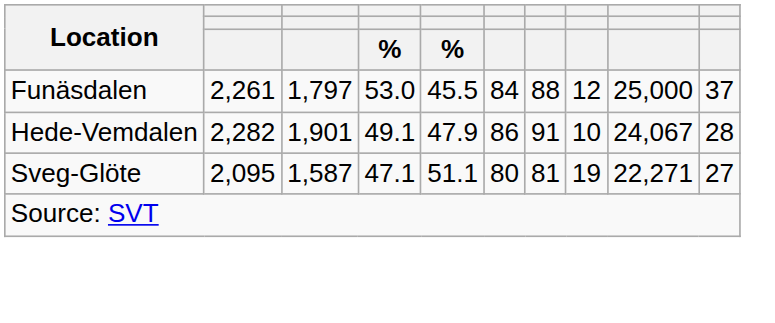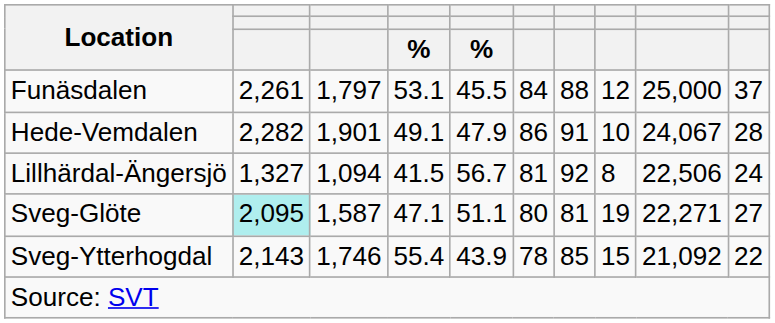(390, 90) 53.0 -> (419, 90) 53.1
+ row: (119, 173)
(243, 173) no background -> (271, 214) paleturquoise background
+ row: (112, 256)
